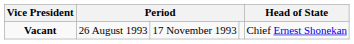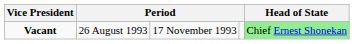(297, 30) no background -> (297, 30) lightgreen background
